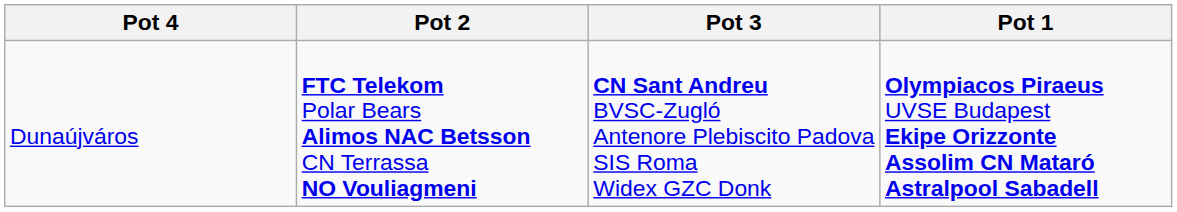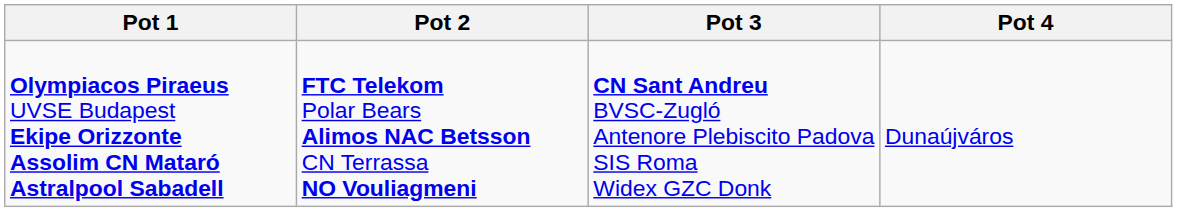columns swapped: (1025, 22) <-> (151, 22)
